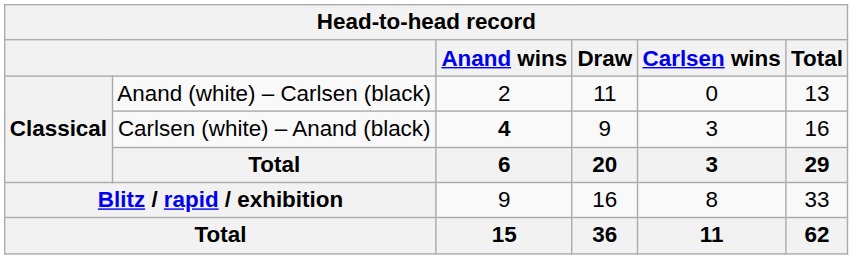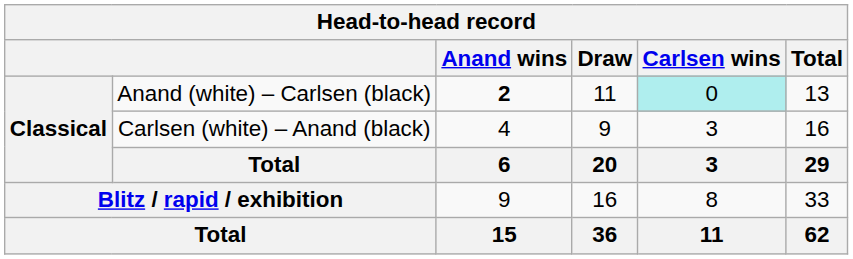(504, 93) normal -> (504, 93) bold
(712, 93) no background -> (712, 93) paleturquoise background
(504, 128) bold -> (504, 128) normal
